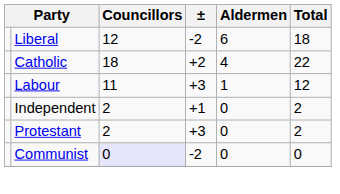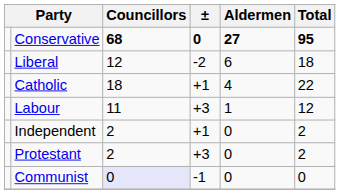+ row: (57, 39)
(197, 62) +2 -> (201, 85) +1
(195, 154) -2 -> (199, 177) -1
